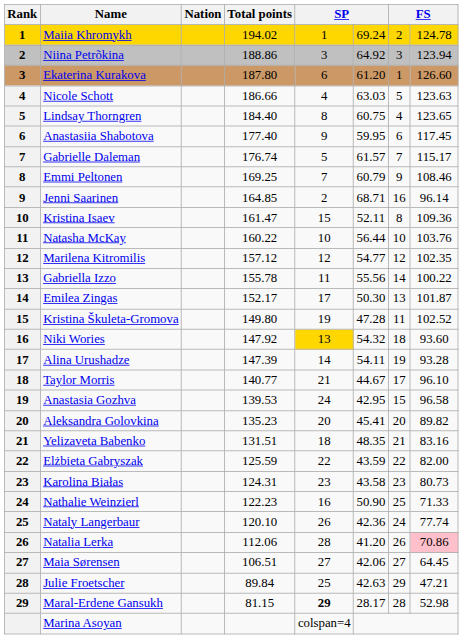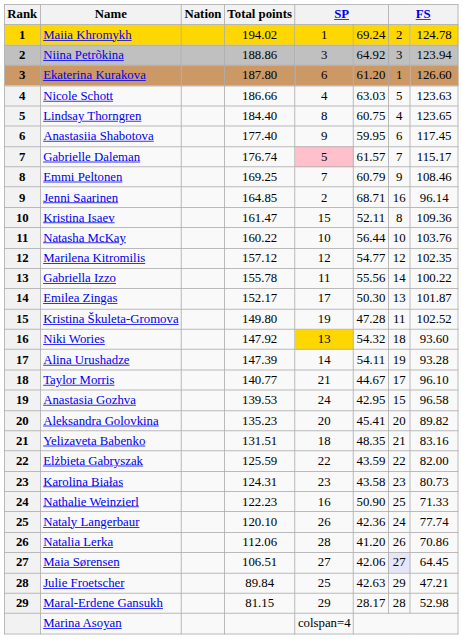(324, 156) no background -> (324, 156) pink background
(434, 542) pink background -> (434, 542) no background
(399, 562) no background -> (399, 562) lavender background
(324, 603) bold -> (324, 603) normal
